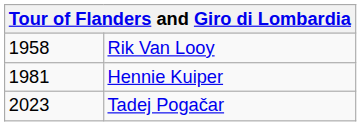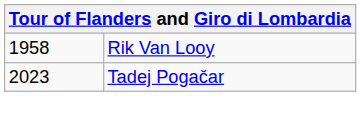- row: (165, 76)
